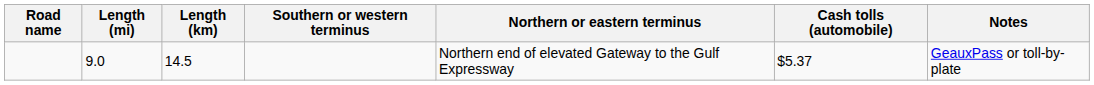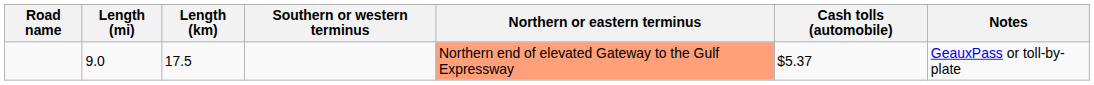(178, 61) 14.5 -> (178, 61) 17.5
(579, 61) no background -> (579, 61) lightsalmon background
